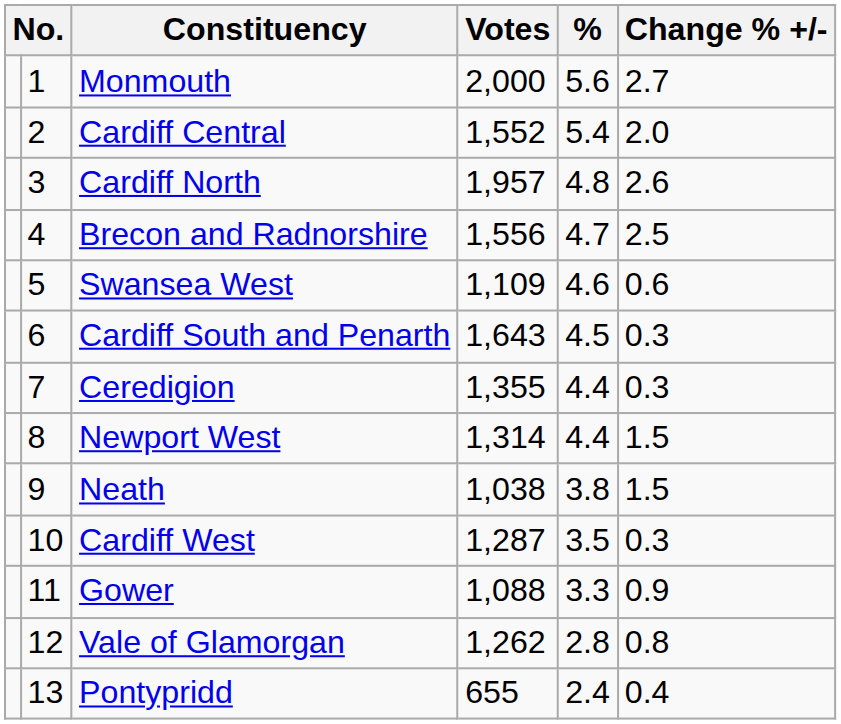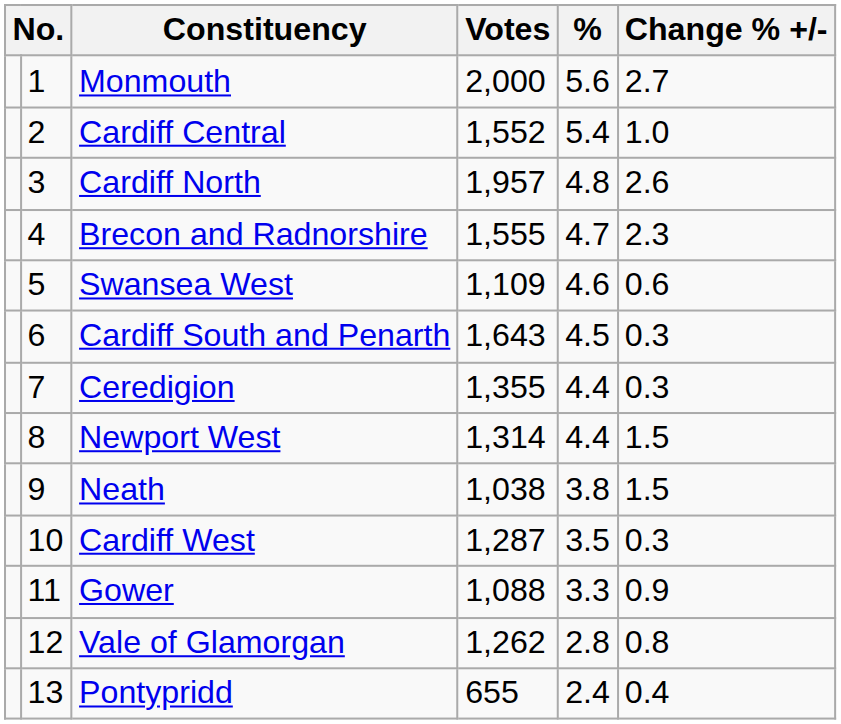(647, 132) 2.0 -> (647, 132) 1.0
(505, 234) 1,556 -> (505, 234) 1,555
(647, 234) 2.5 -> (647, 234) 2.3
